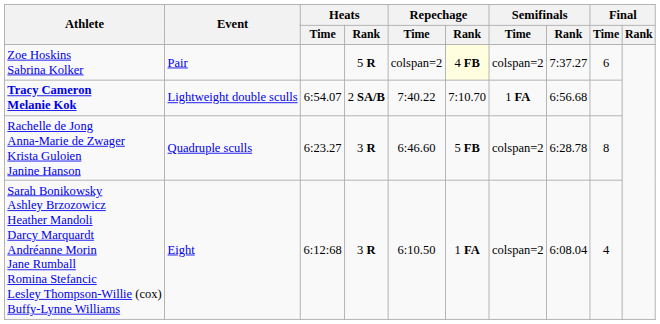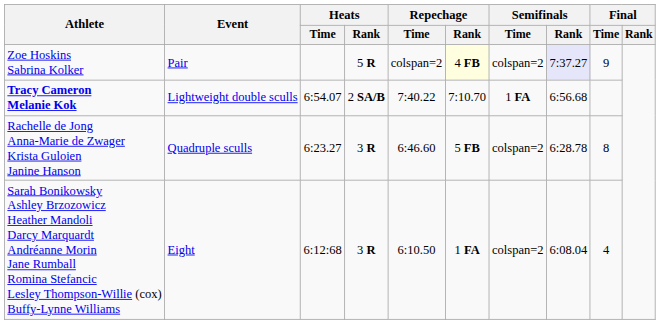(568, 62) no background -> (568, 62) lavender background
(606, 62) 6 -> (606, 62) 9
